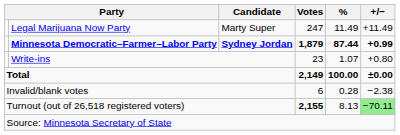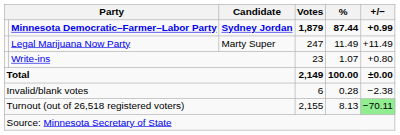rows swapped: (114, 43) <-> (71, 28)
(311, 106) bold -> (311, 106) normal
